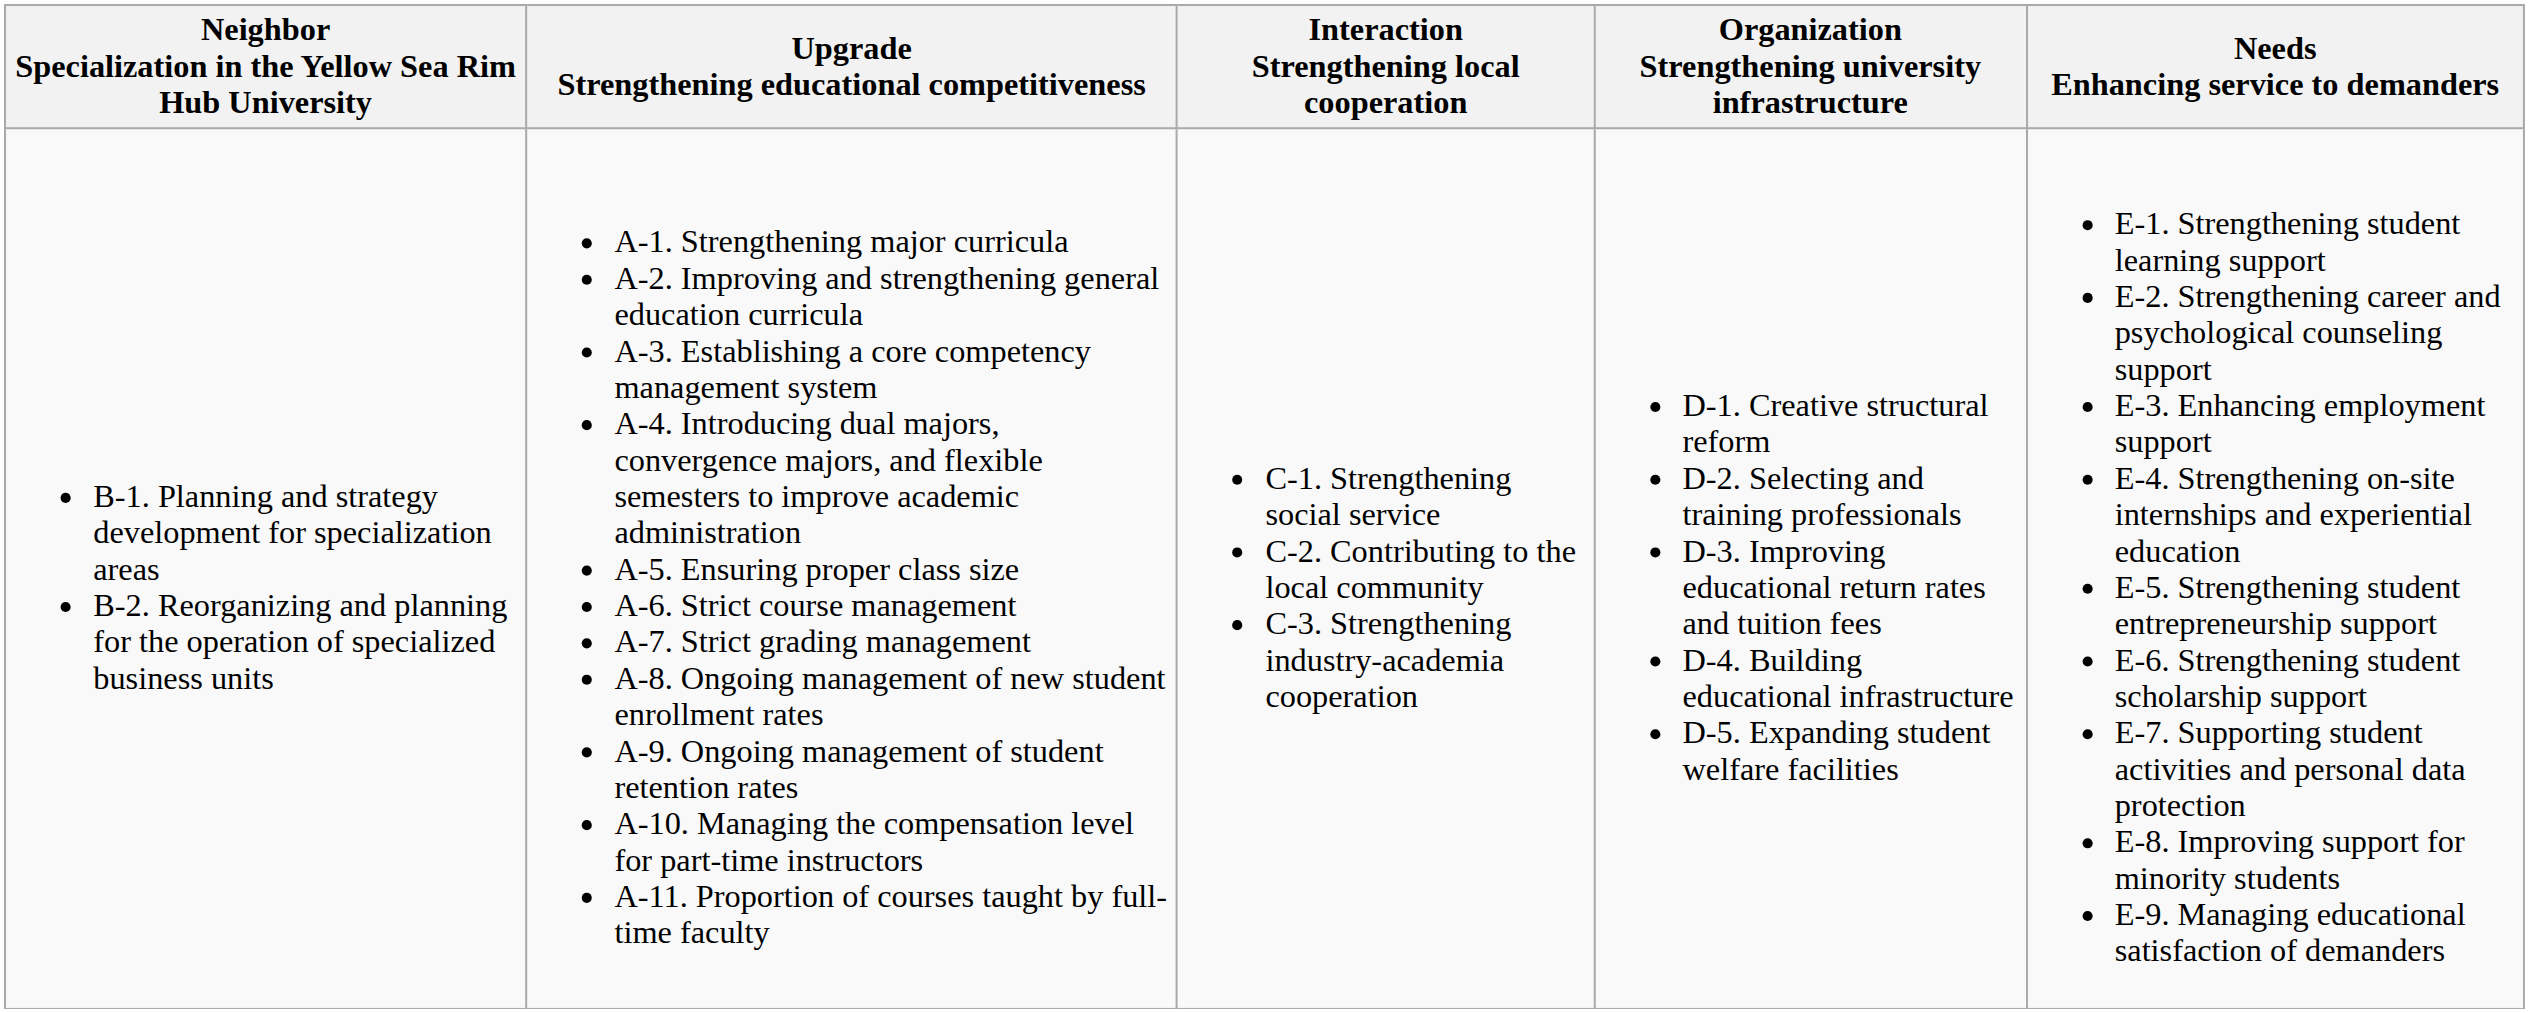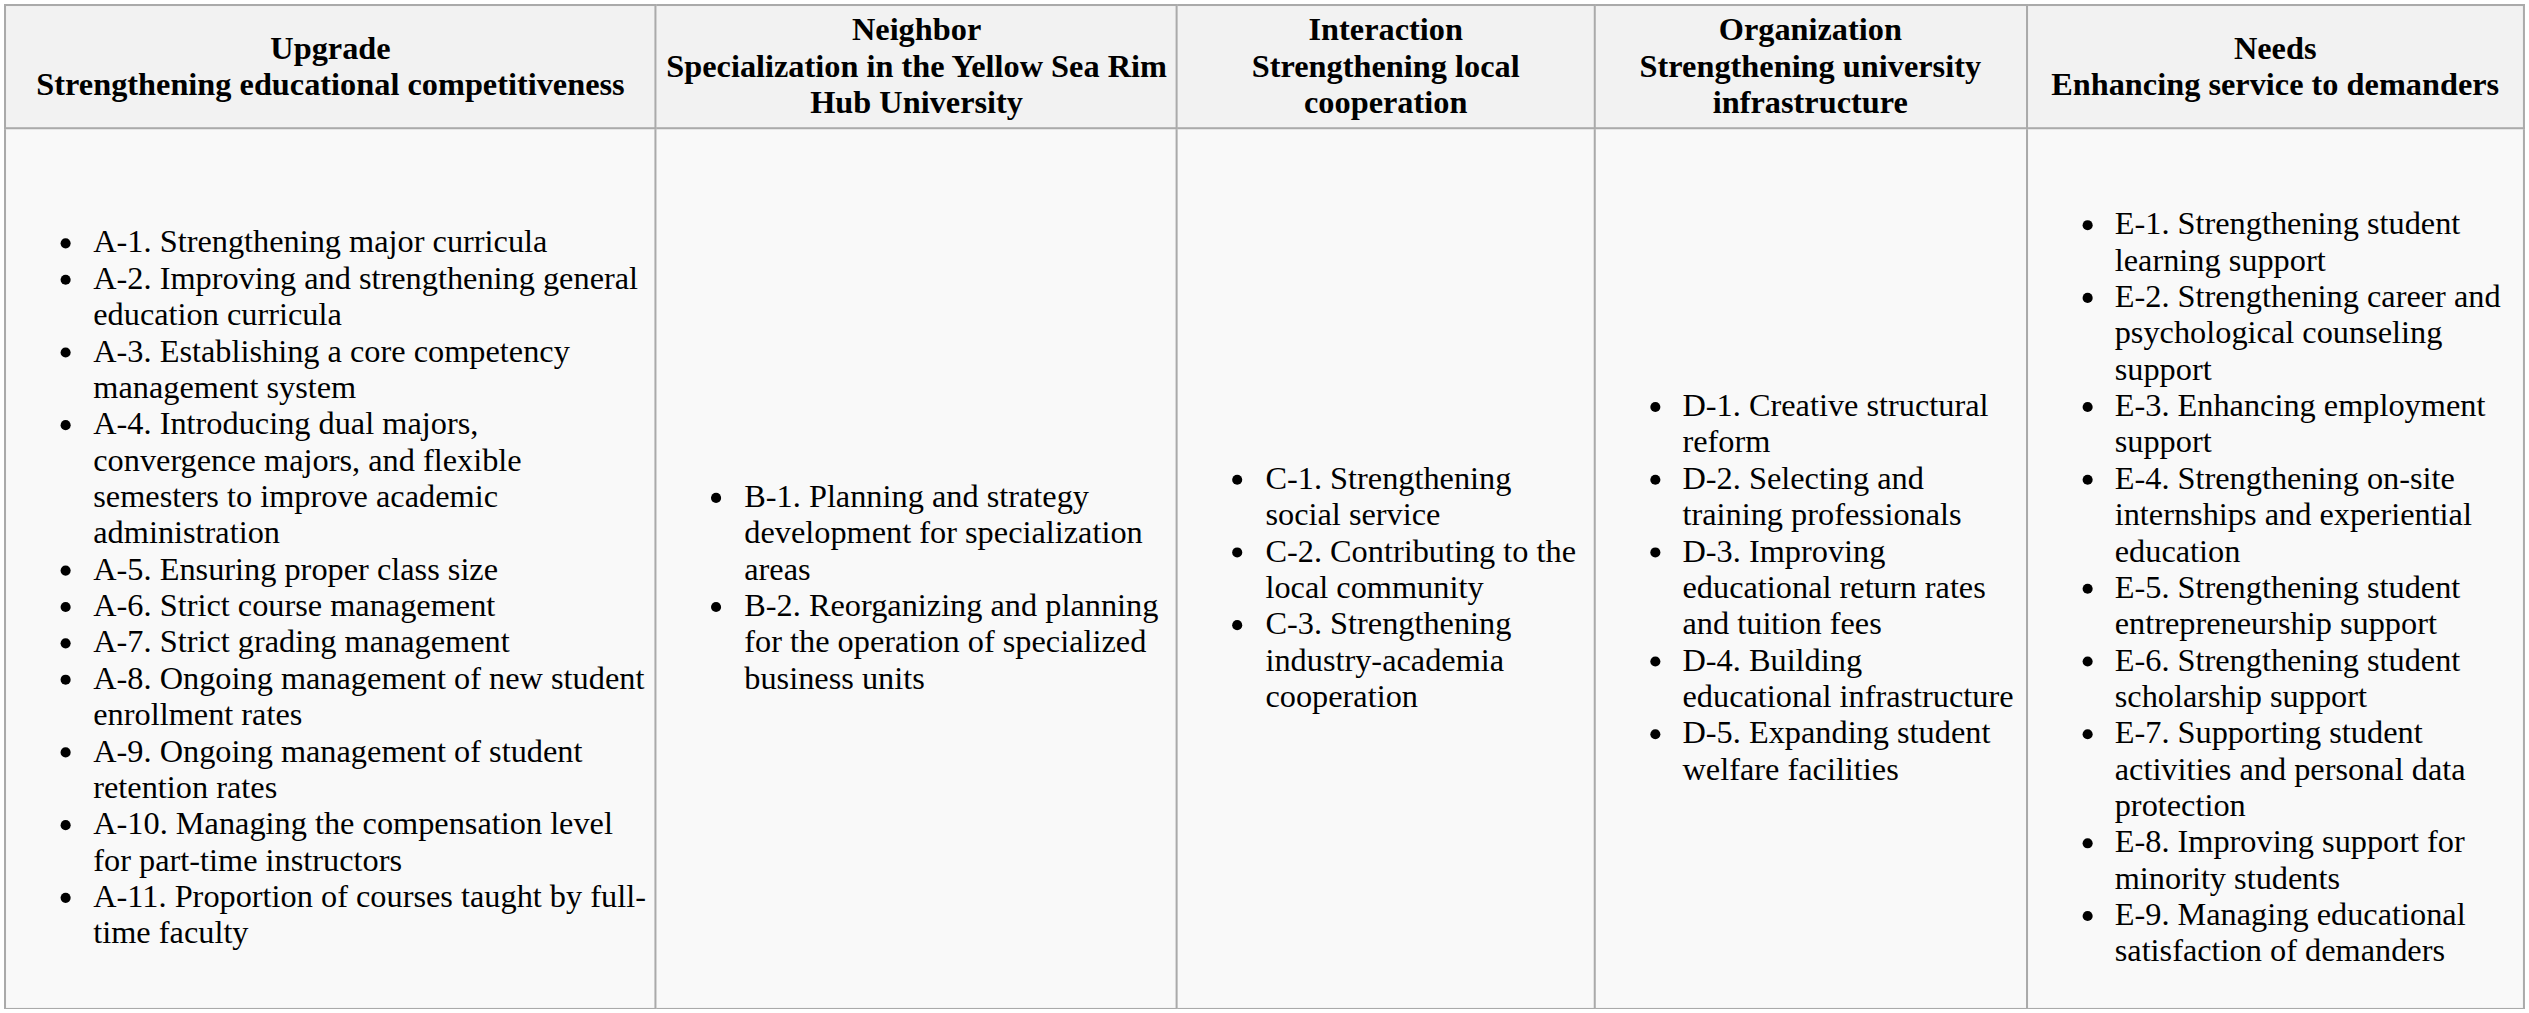columns swapped: (852, 66) <-> (266, 66)
